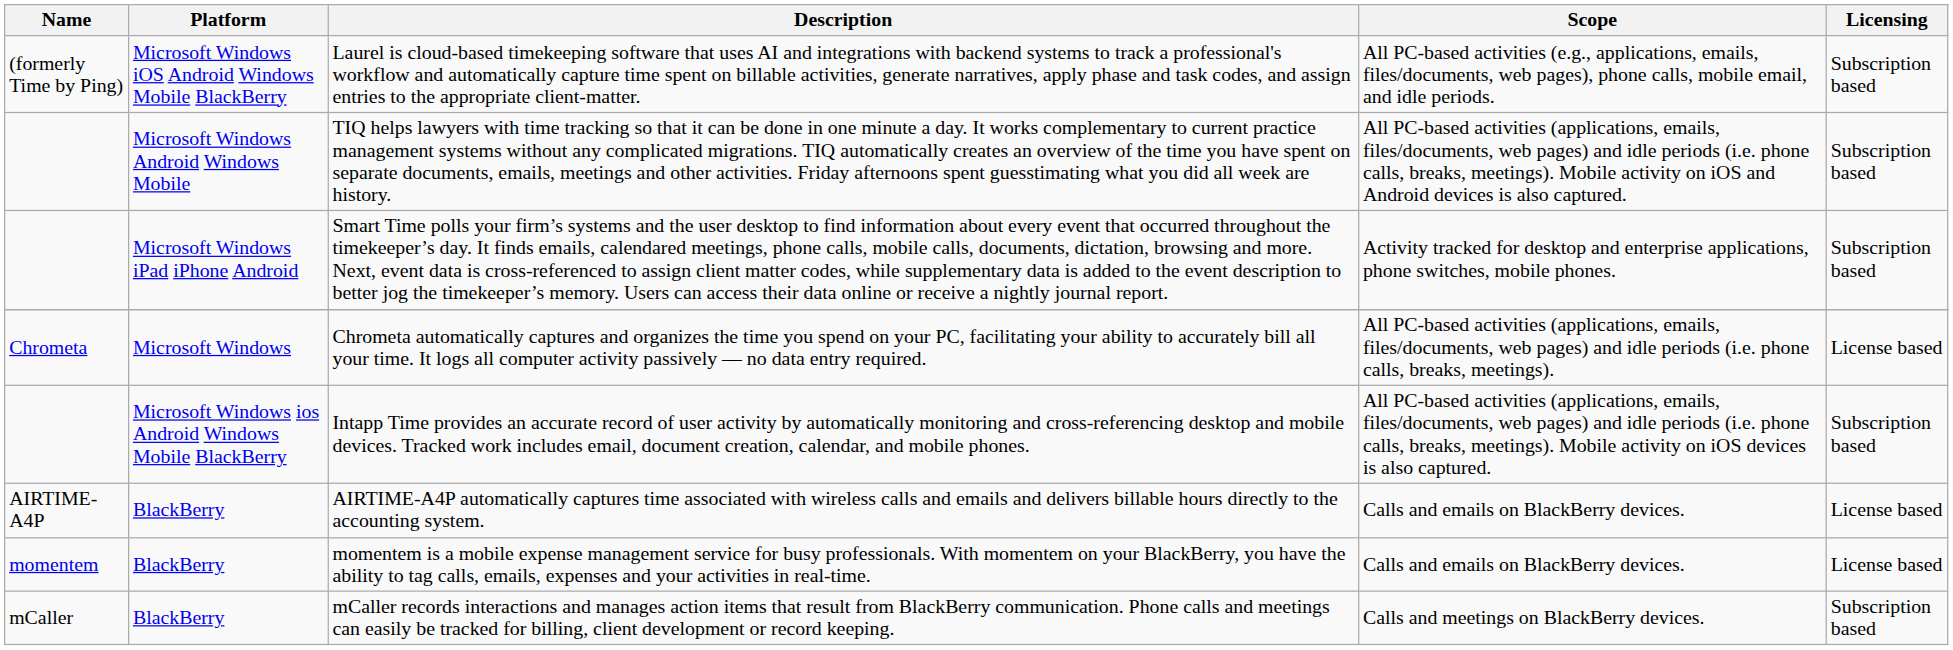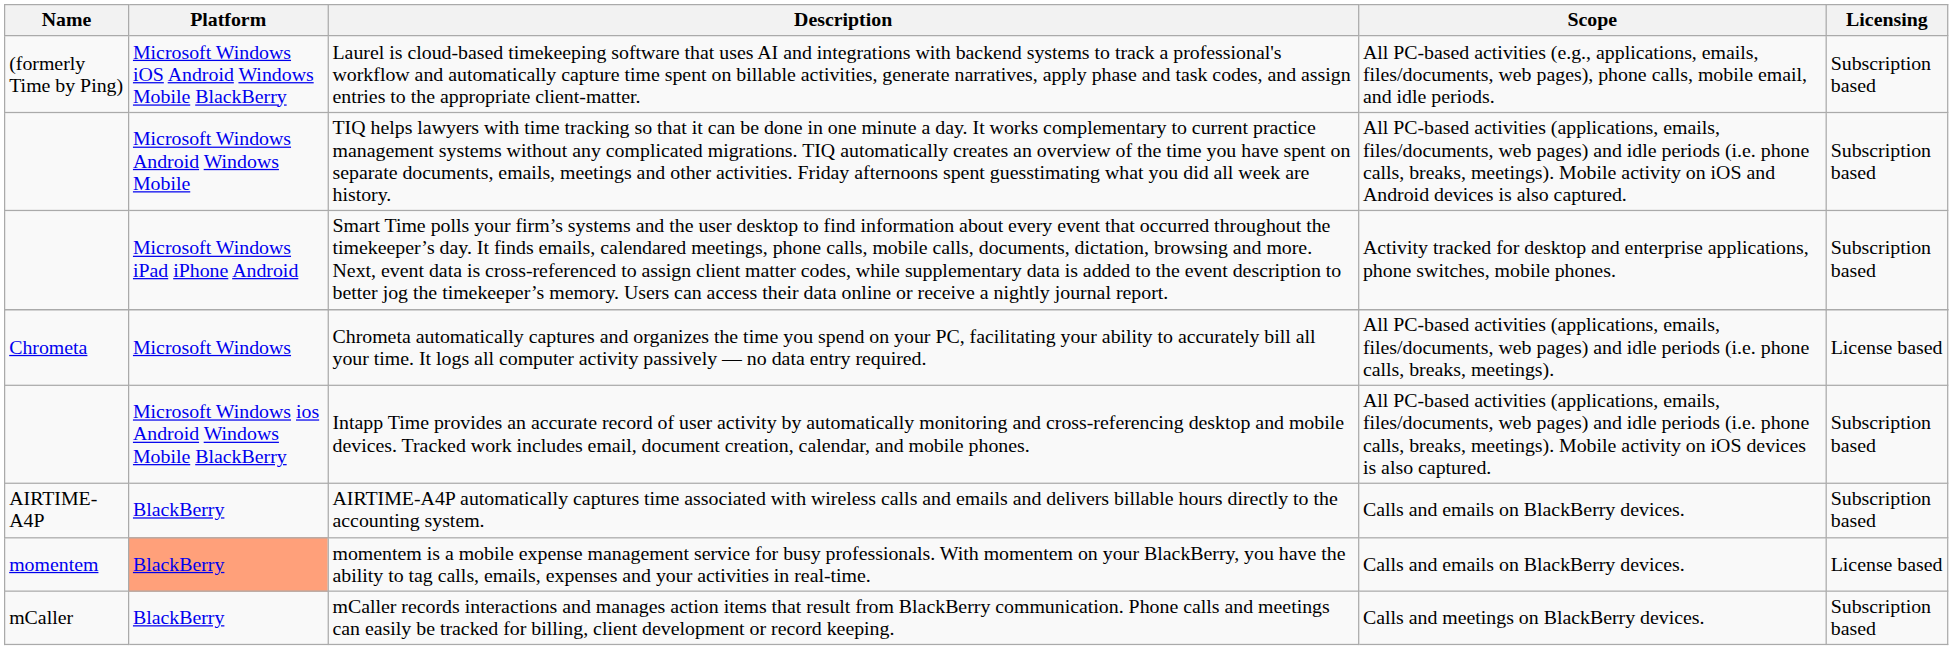(1887, 510) License based -> (1881, 510) Subscription based
(179, 564) no background -> (179, 564) lightsalmon background
